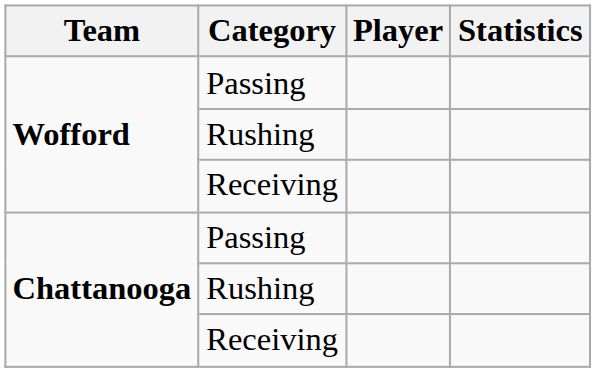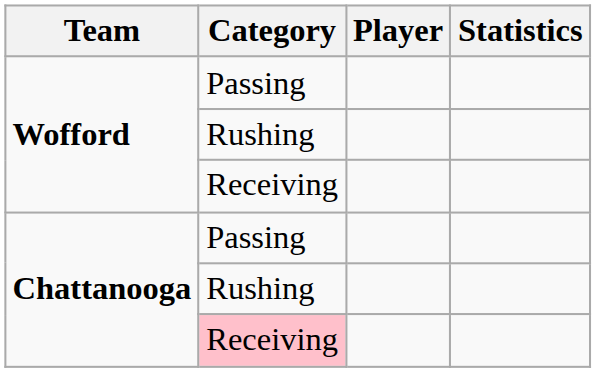(272, 339) no background -> (272, 339) pink background
